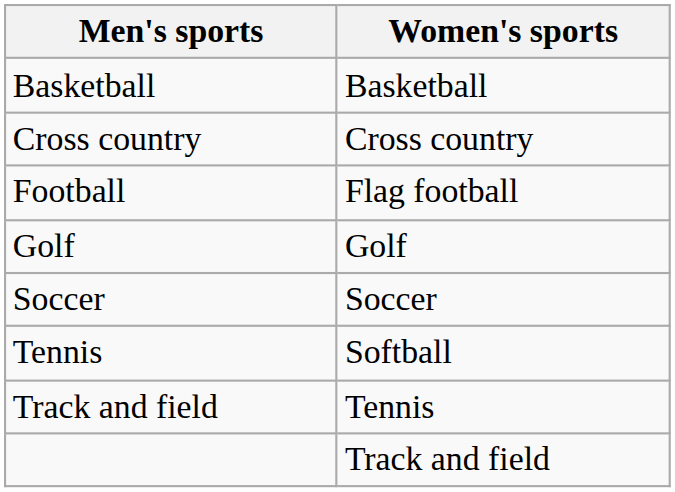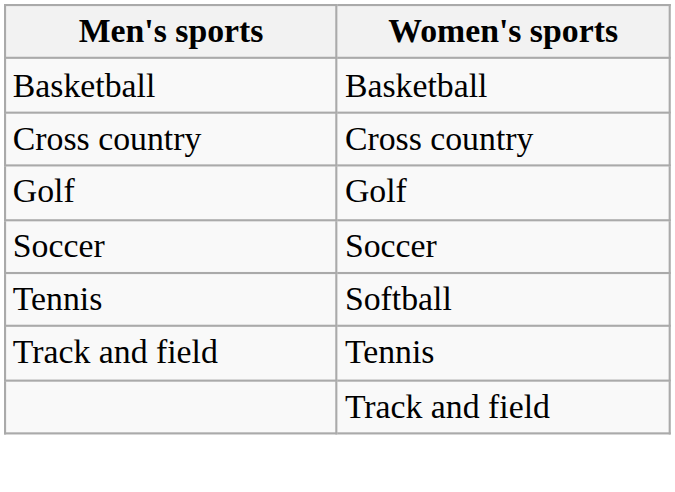- row: (69, 191)
